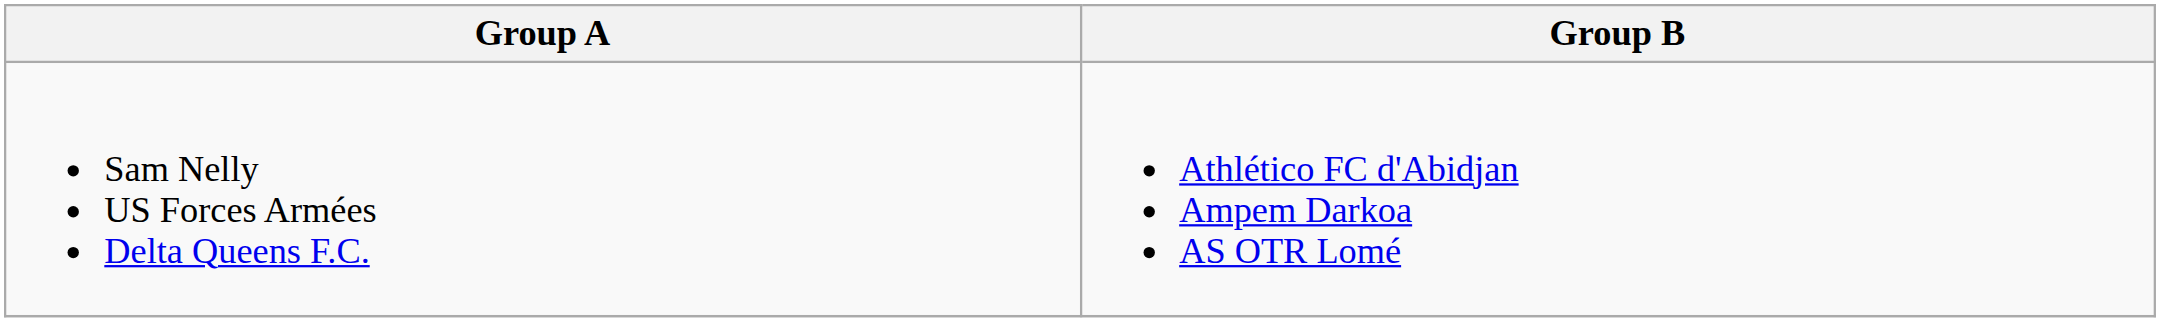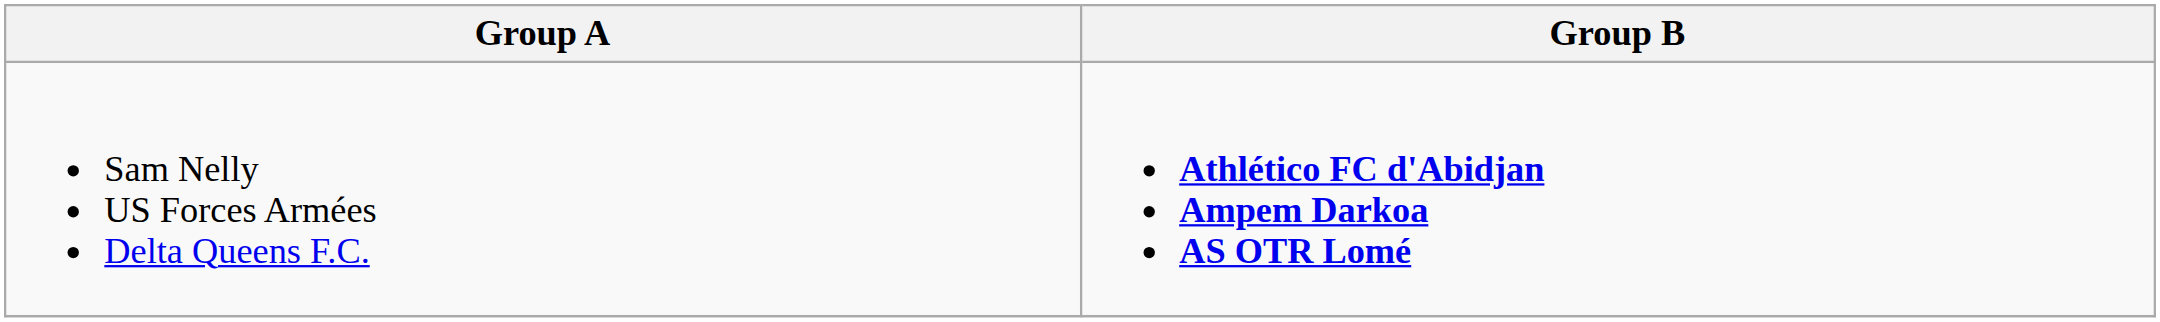(1617, 210) normal -> (1617, 210) bold
